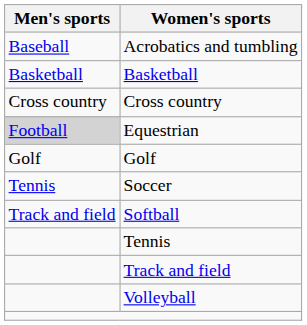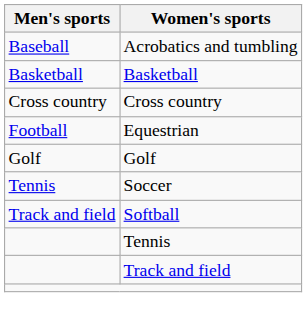(38, 130) lightgrey background -> (38, 130) no background
- row: (160, 297)
